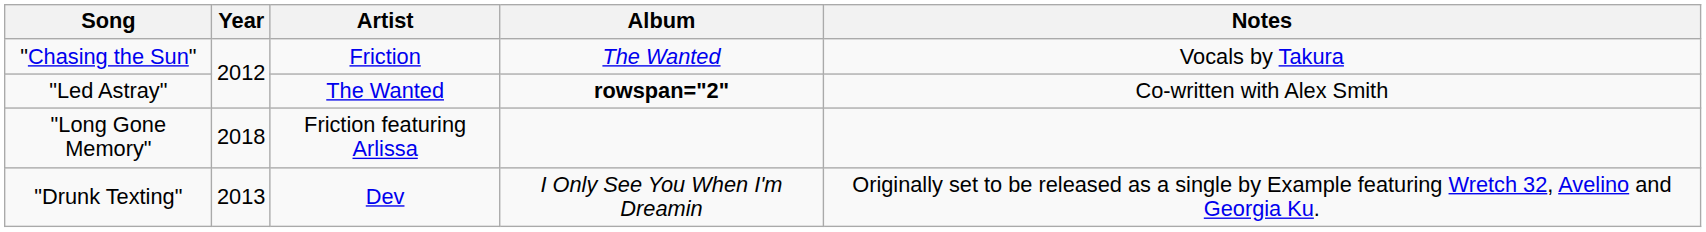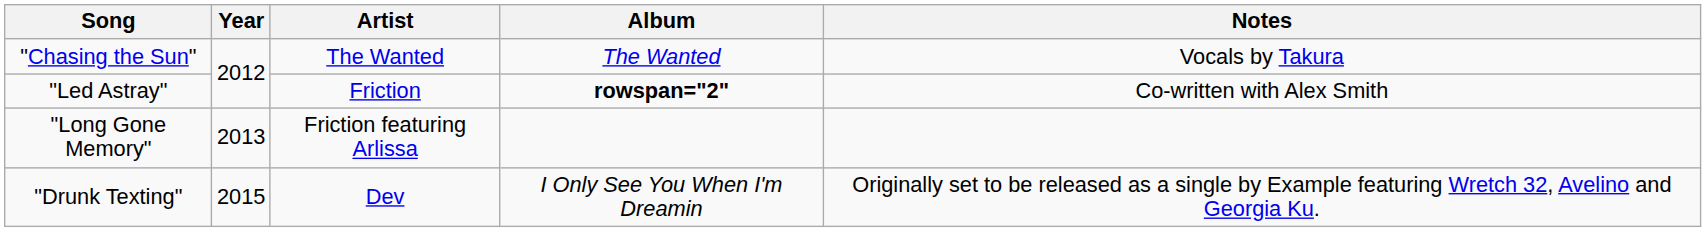(385, 56) Friction -> (385, 56) The Wanted
(385, 90) The Wanted -> (385, 90) Friction
(241, 137) 2018 -> (241, 137) 2013
(241, 196) 2013 -> (241, 196) 2015
